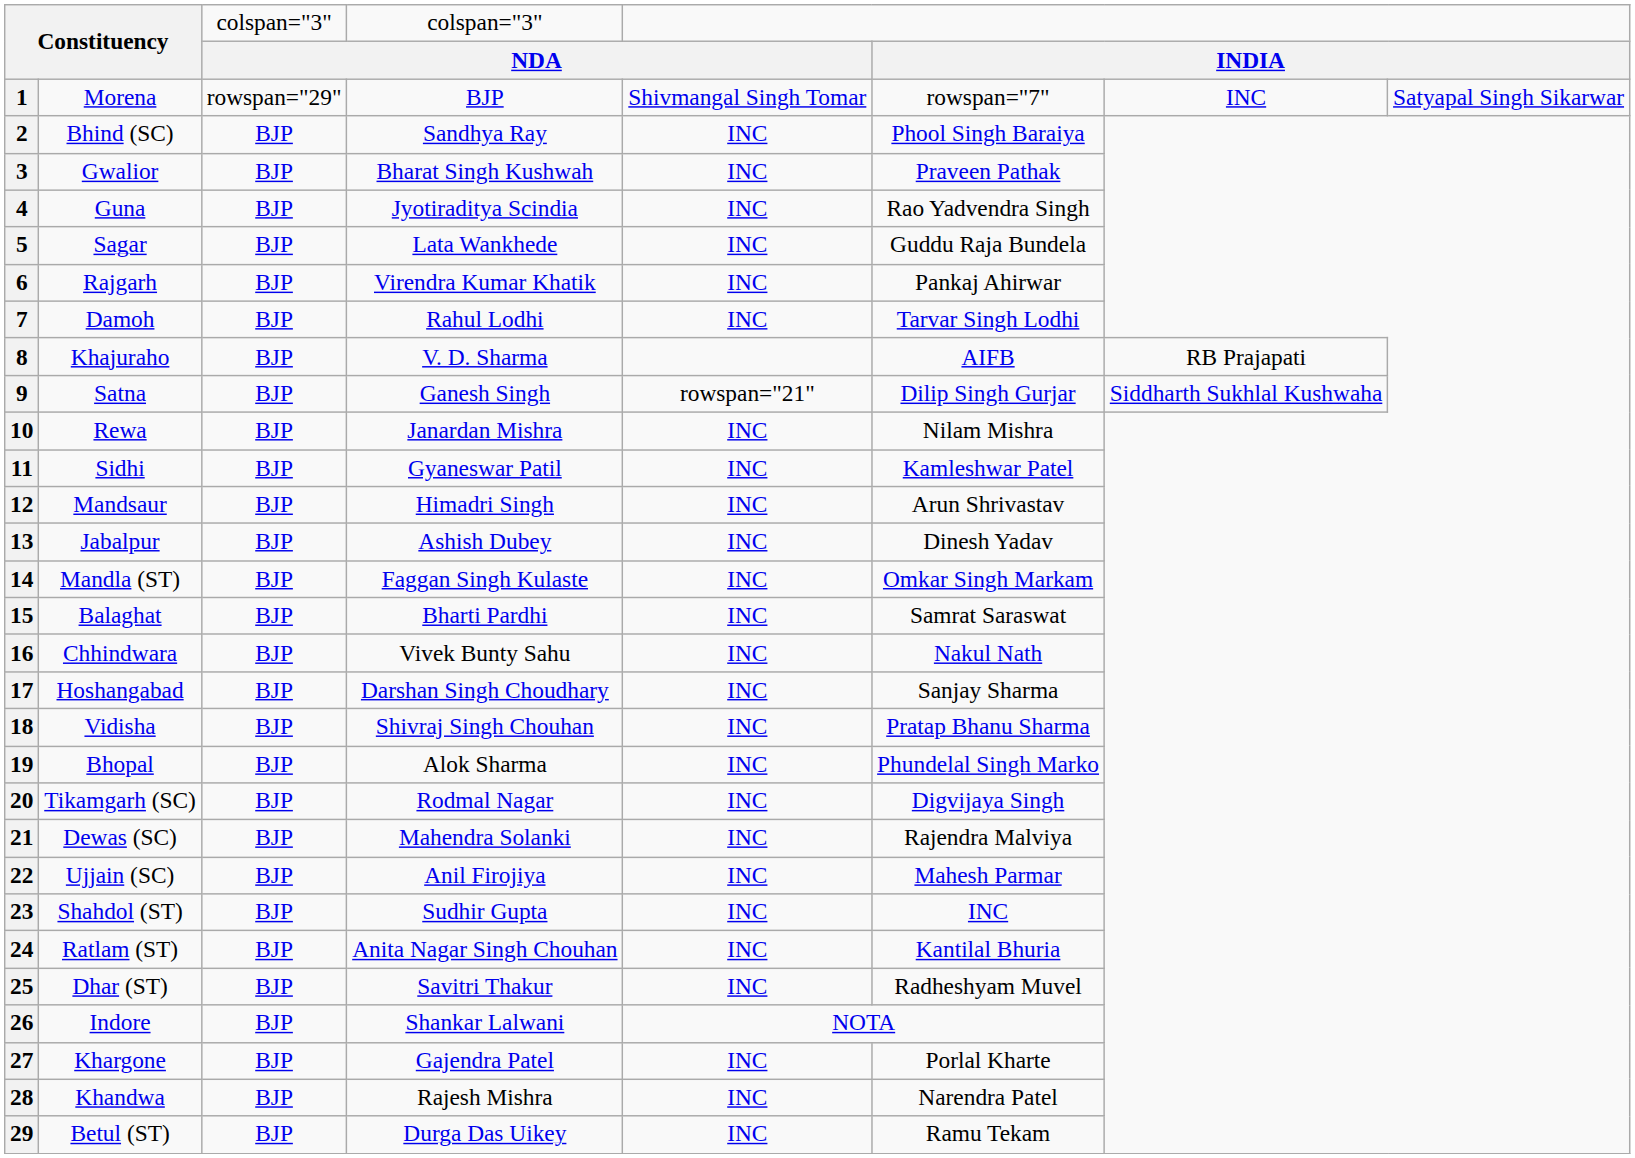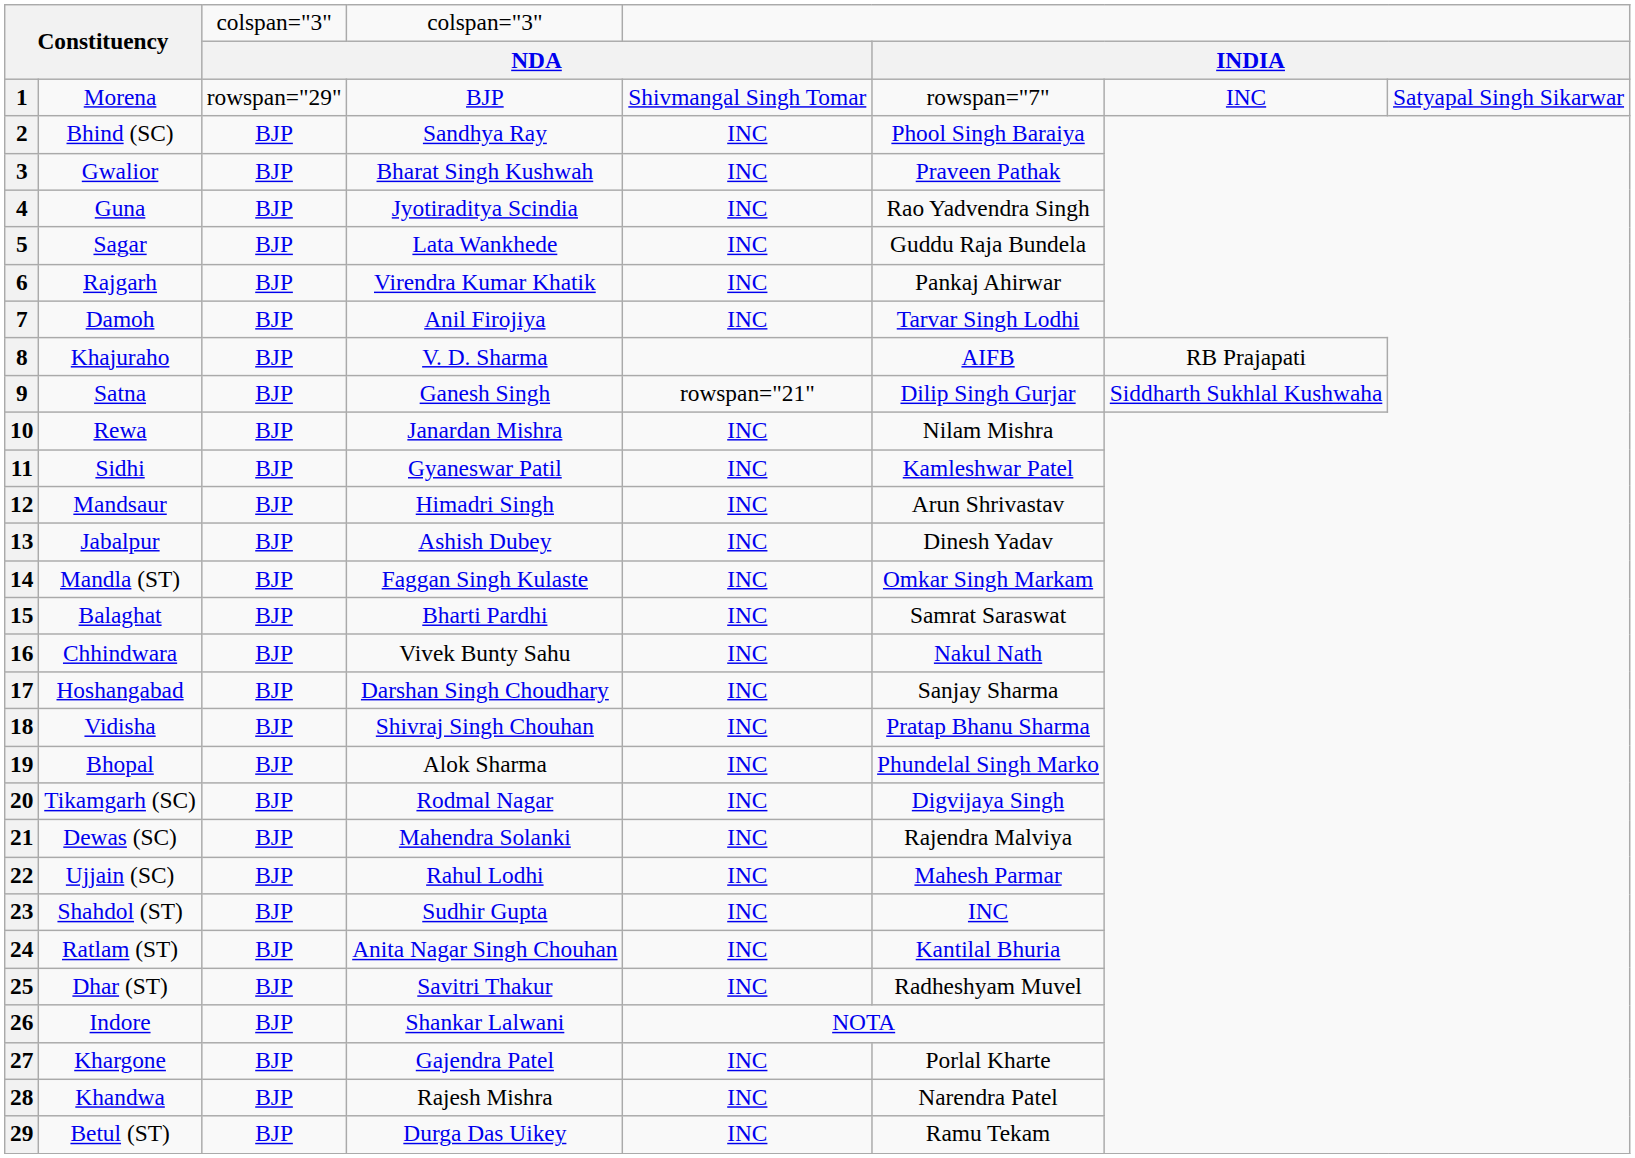(485, 319) Rahul Lodhi -> (485, 319) Anil Firojiya
(485, 875) Anil Firojiya -> (485, 875) Rahul Lodhi
